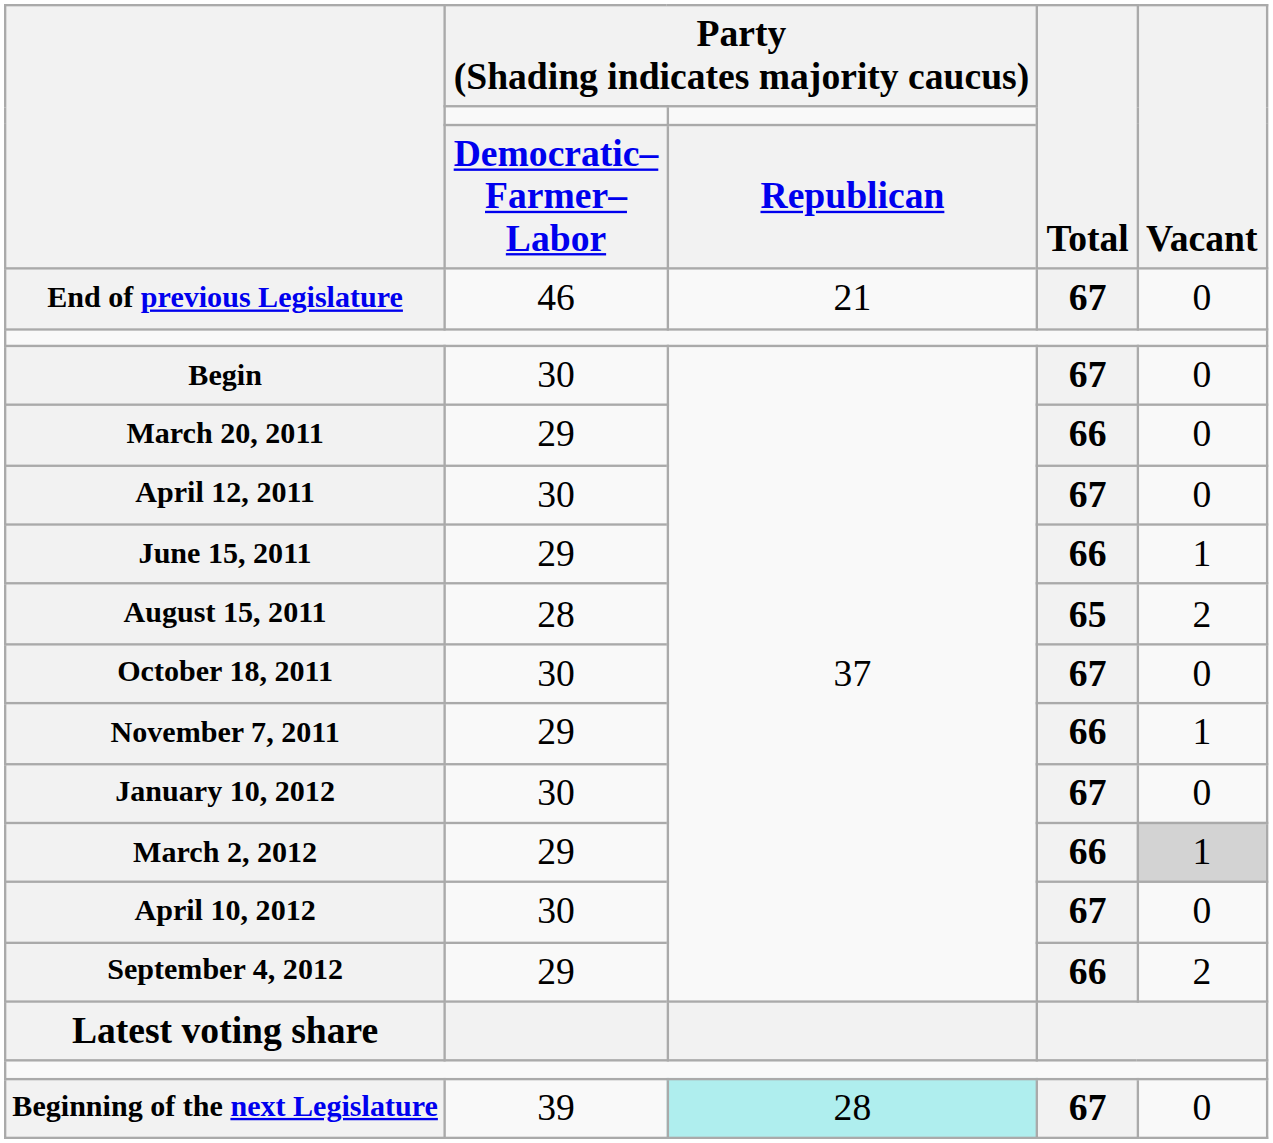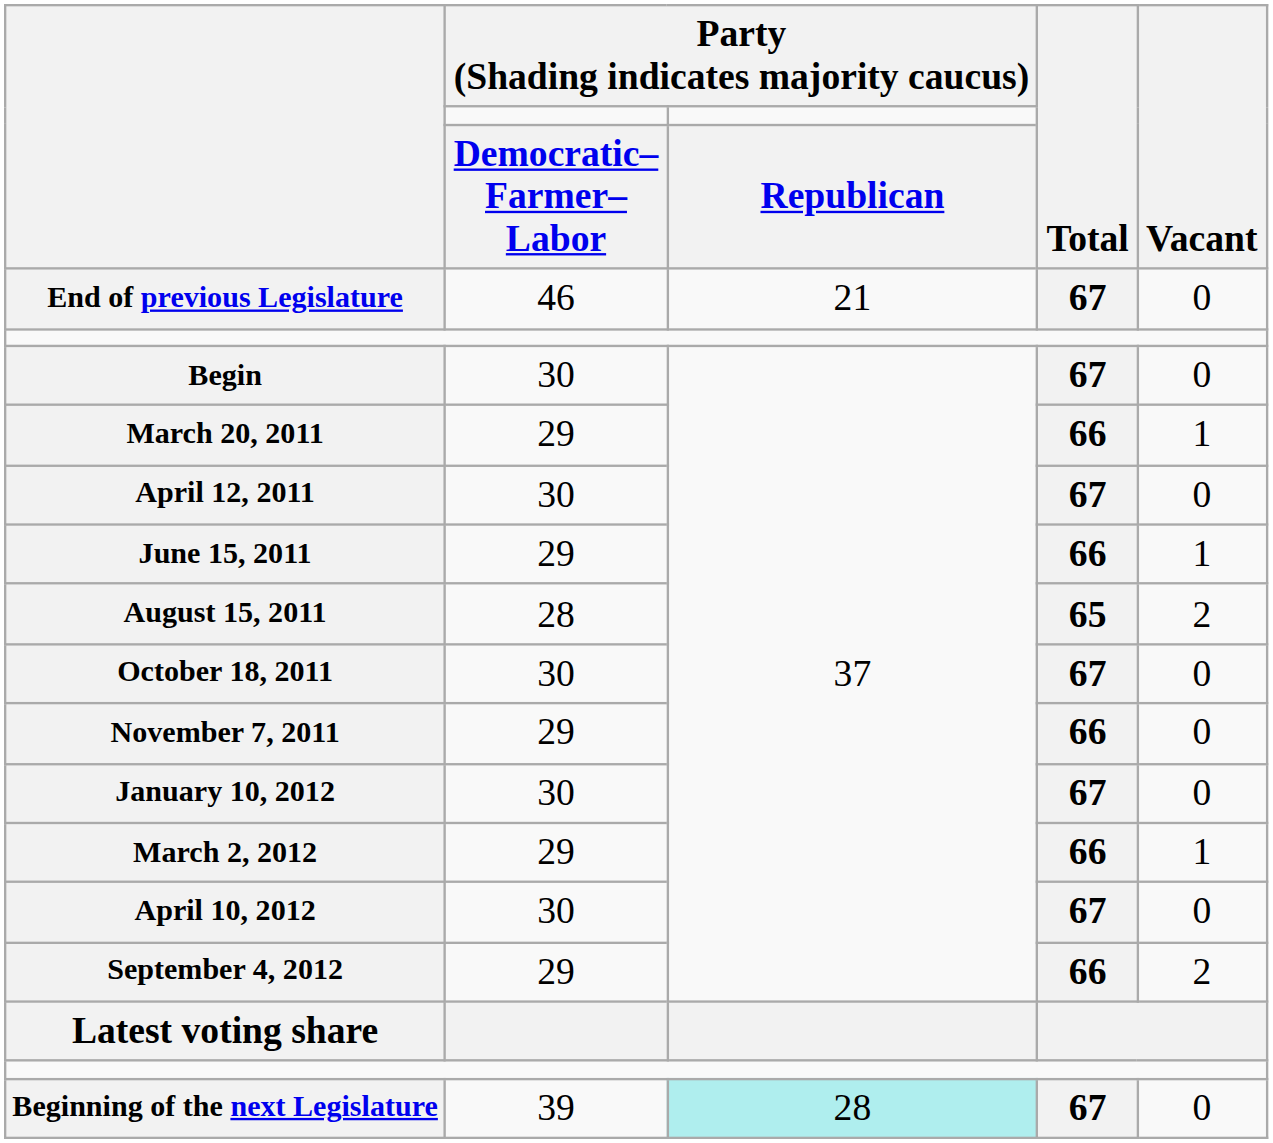(1202, 434) 0 -> (1202, 434) 1
(1202, 732) 1 -> (1202, 732) 0
(1202, 851) lightgrey background -> (1202, 851) no background
